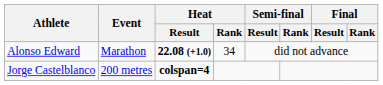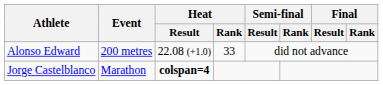(123, 51) Marathon -> (127, 51) 200 metres
(184, 51) bold -> (184, 51) normal
(229, 51) 34 -> (229, 51) 33
(127, 71) 200 metres -> (123, 71) Marathon
